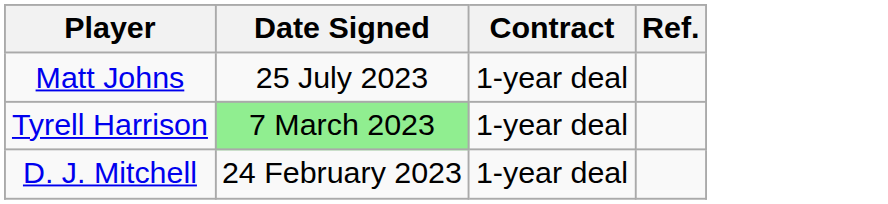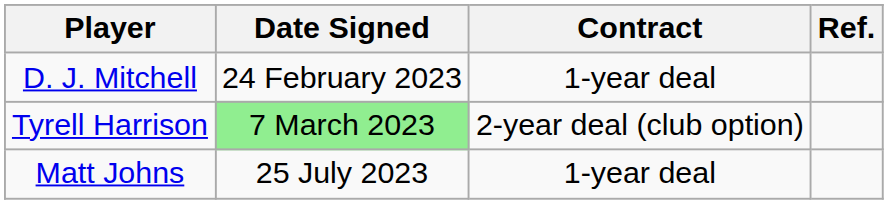rows swapped: (110, 173) <-> (110, 76)
(552, 125) 1-year deal -> (640, 125) 2-year deal (club option)
